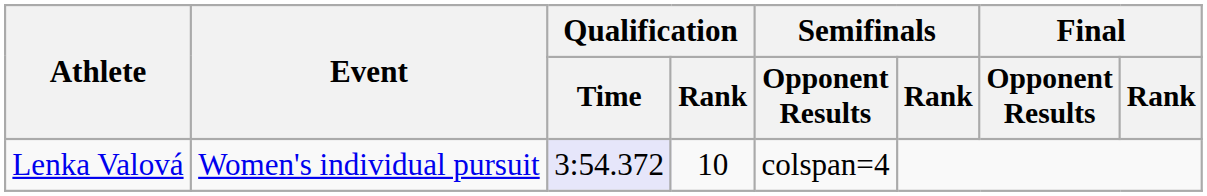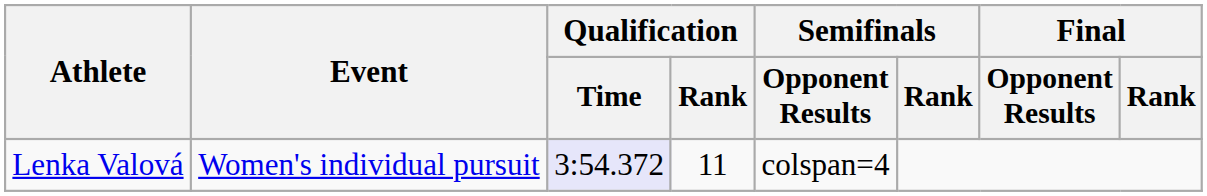(713, 164) 10 -> (713, 164) 11
